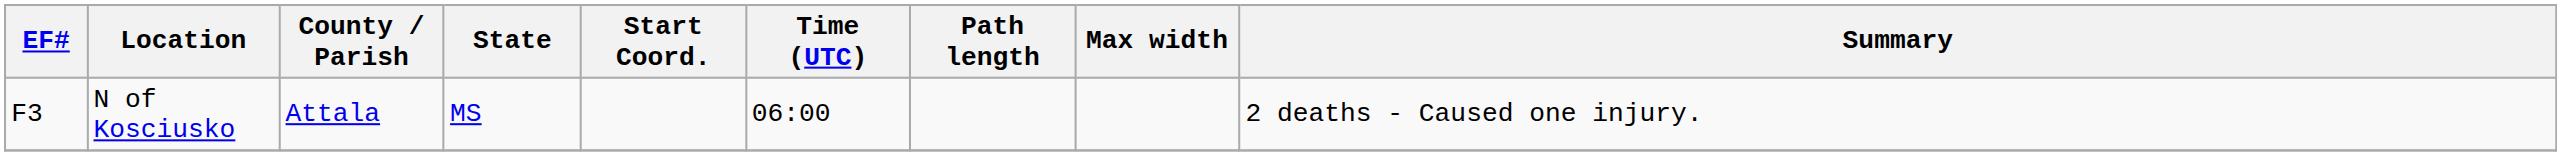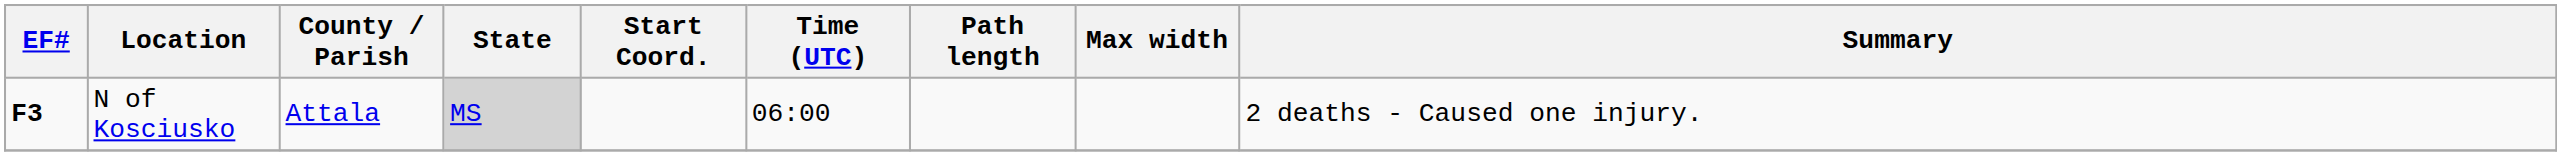(27, 115) normal -> (27, 115) bold
(466, 115) no background -> (466, 115) lightgrey background
